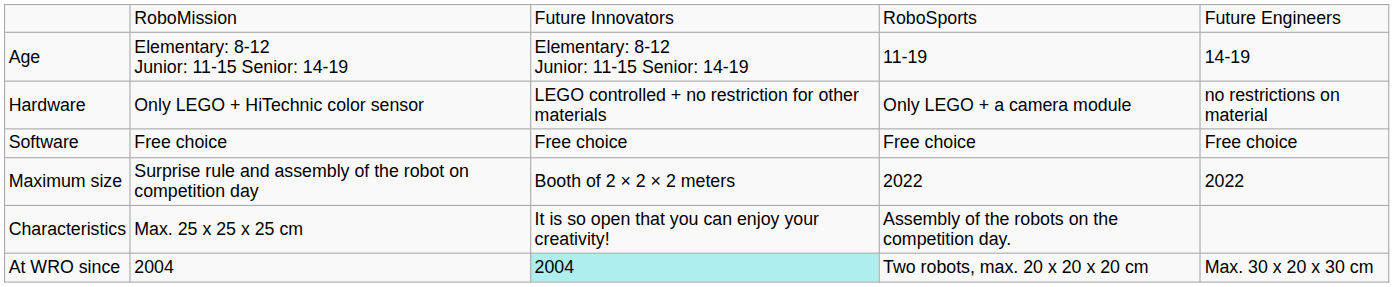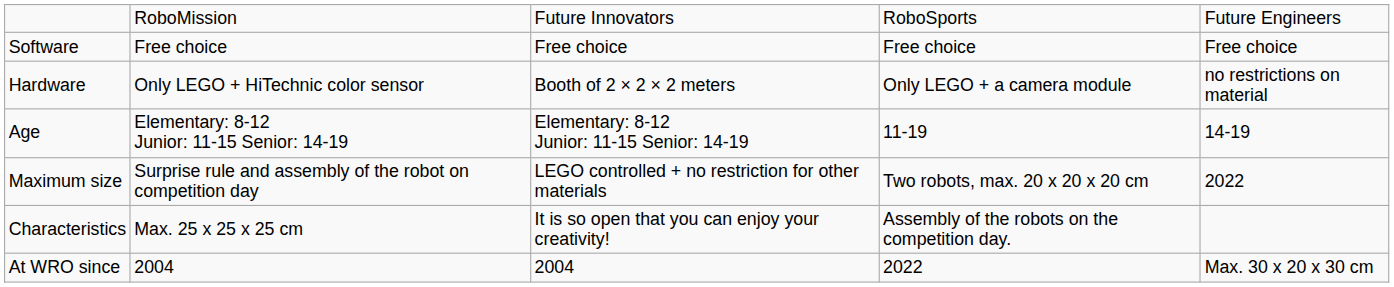rows swapped: (24, 56) <-> (44, 143)
(697, 104) LEGO controlled + no restriction for other materials -> (635, 84) Booth of 2 × 2 × 2 meters
(635, 181) Booth of 2 × 2 × 2 meters -> (697, 181) LEGO controlled + no restriction for other materials
(903, 181) 2022 -> (1016, 181) Two robots, max. 20 x 20 x 20 cm
(554, 267) paleturquoise background -> (554, 267) no background
(1016, 267) Two robots, max. 20 x 20 x 20 cm -> (903, 267) 2022
